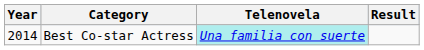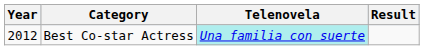(22, 35) 2014 -> (22, 35) 2012
